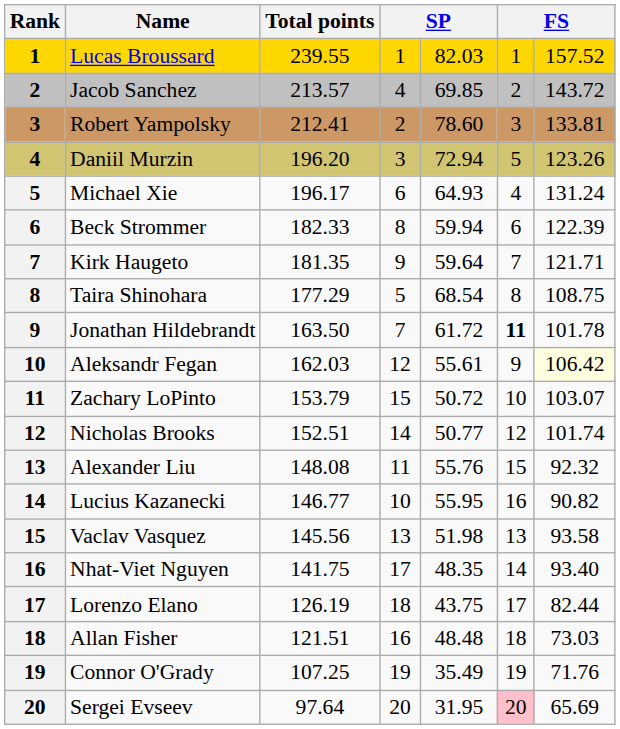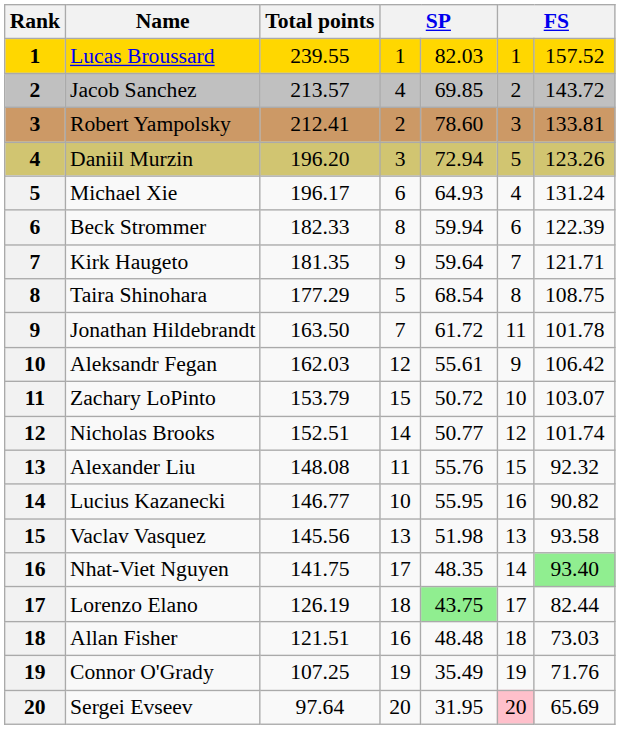(516, 329) bold -> (516, 329) normal
(575, 364) lightyellow background -> (575, 364) no background
(575, 569) no background -> (575, 569) lightgreen background
(459, 603) no background -> (459, 603) lightgreen background
